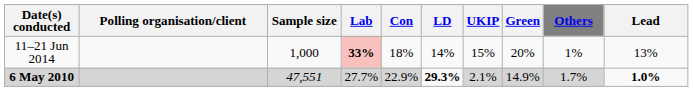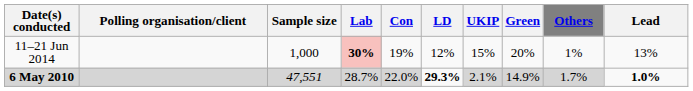(361, 52) 33% -> (361, 52) 30%
(401, 52) 18% -> (401, 52) 19%
(442, 52) 14% -> (442, 52) 12%
(361, 78) 27.7% -> (361, 78) 28.7%
(401, 78) 22.9% -> (401, 78) 22.0%
